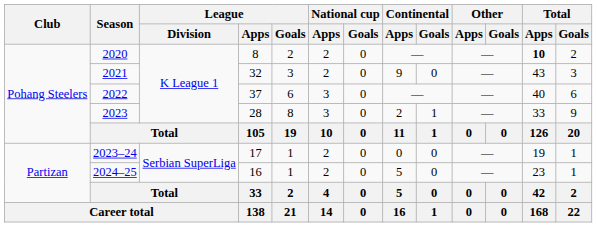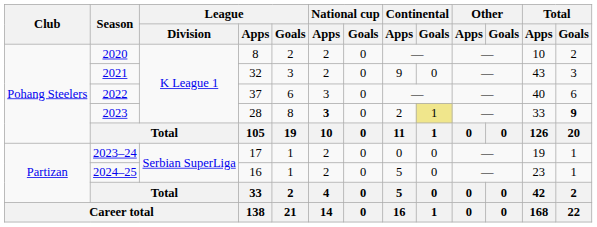(539, 53) bold -> (539, 53) normal
(326, 113) normal -> (326, 113) bold
(434, 113) no background -> (434, 113) khaki background
(574, 113) normal -> (574, 113) bold
